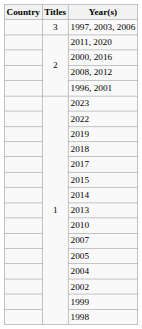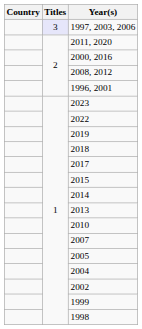(55, 26) no background -> (55, 26) lavender background
